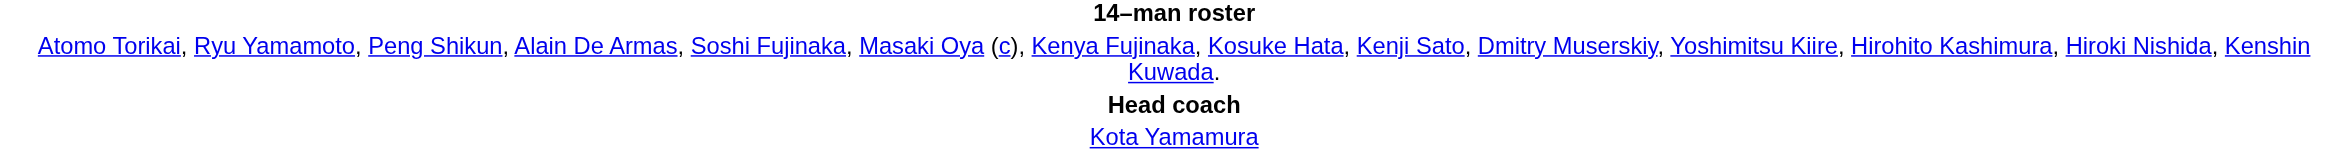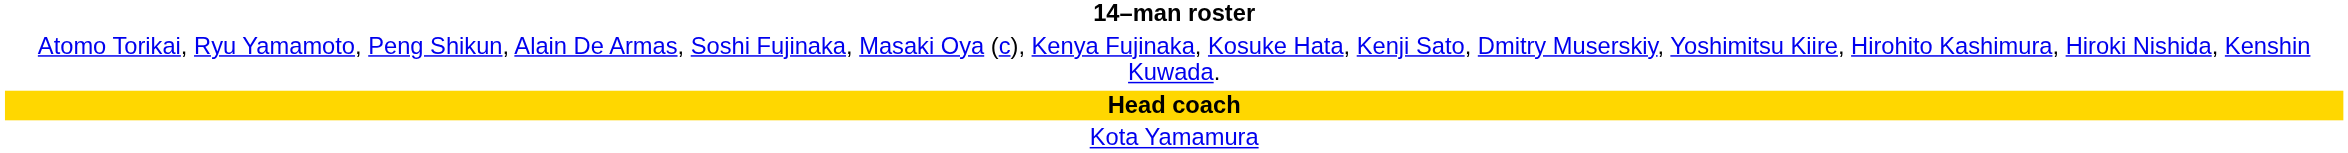(1174, 105) no background -> (1174, 105) gold background
